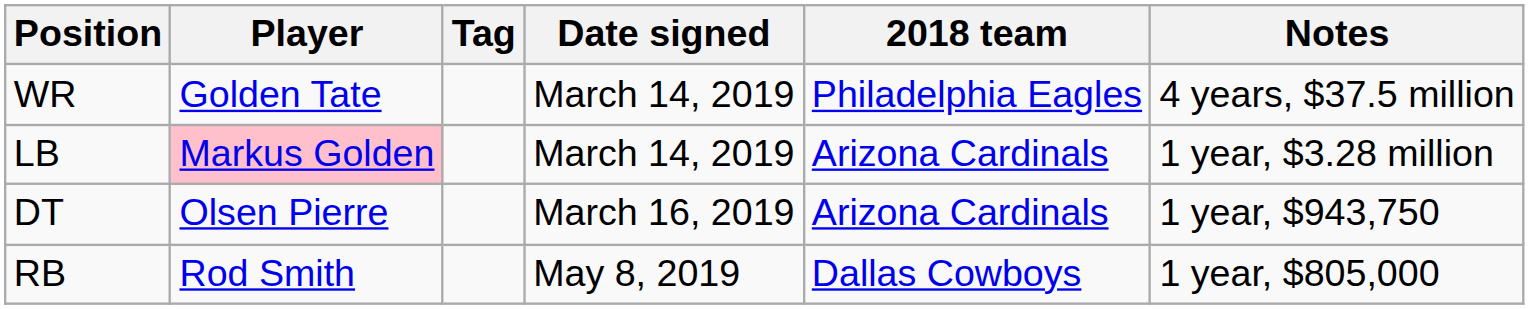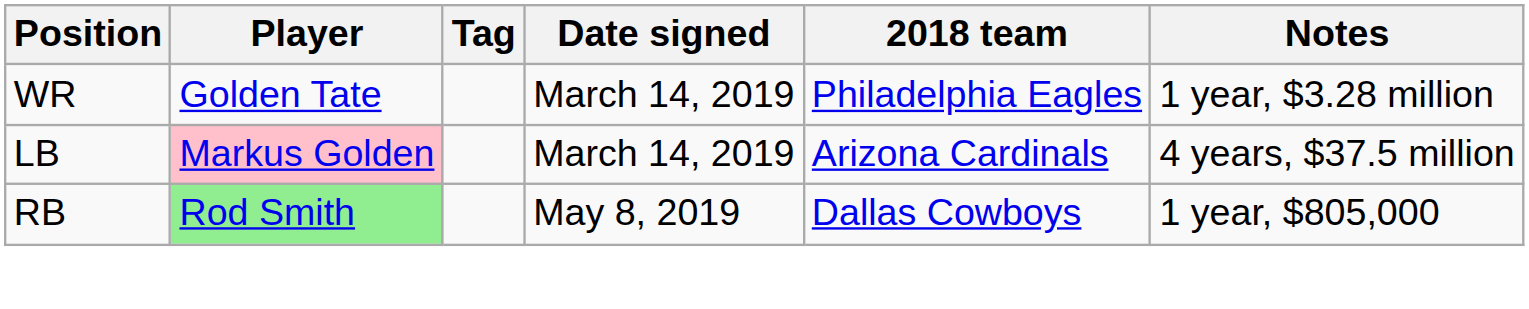(1337, 93) 4 years, $37.5 million -> (1327, 93) 1 year, $3.28 million
(1327, 153) 1 year, $3.28 million -> (1337, 153) 4 years, $37.5 million
- row: (39, 213)
(267, 272) no background -> (267, 213) lightgreen background
